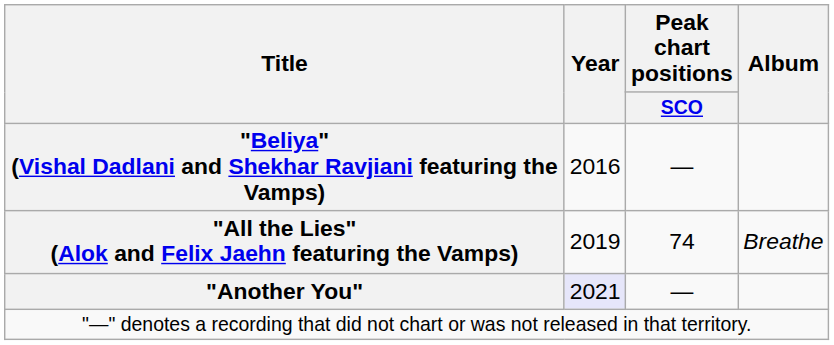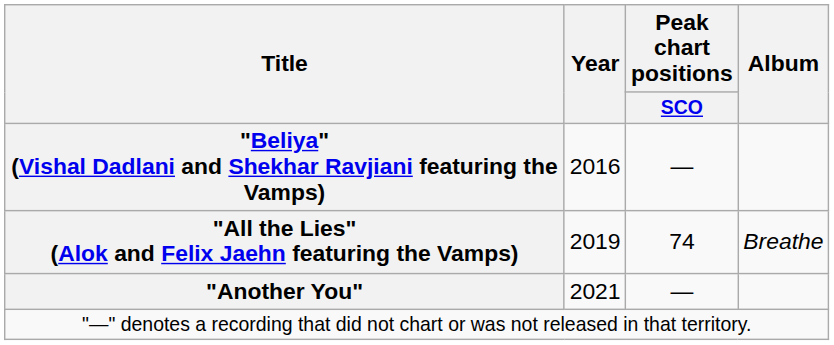(595, 290) lavender background -> (595, 290) no background
